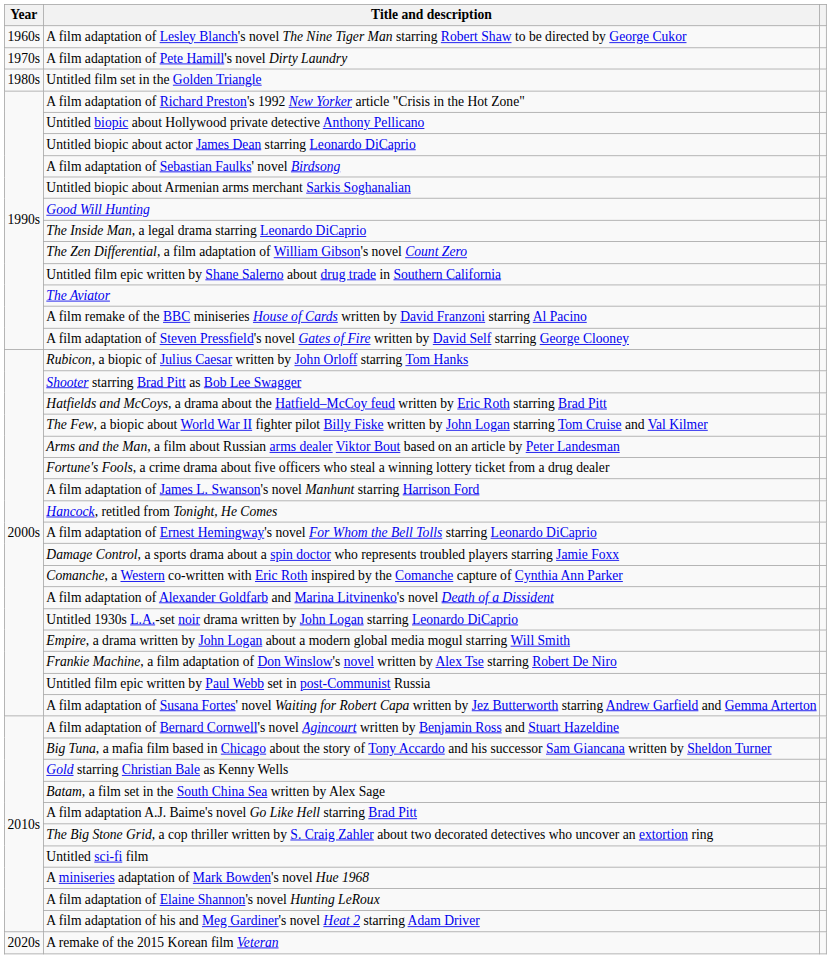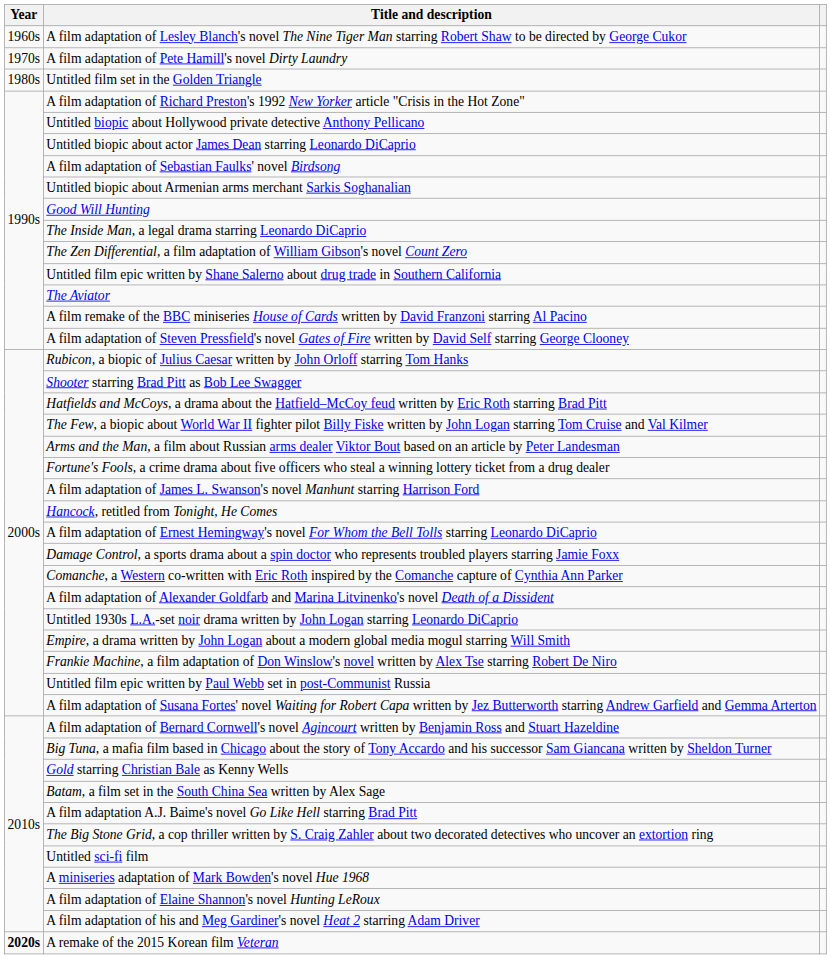(24, 942) normal -> (24, 942) bold
